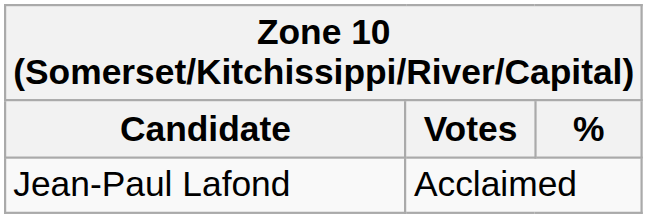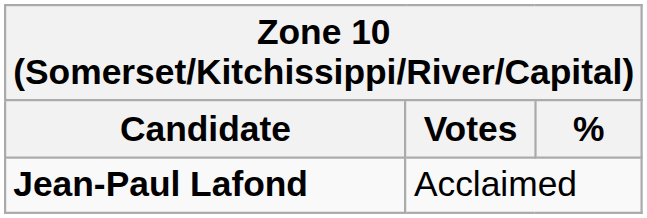(152, 184) normal -> (161, 184) bold
